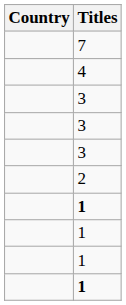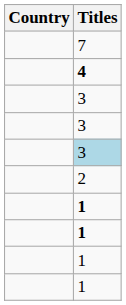(82, 71) normal -> (82, 71) bold
(82, 152) no background -> (82, 152) lightblue background
(82, 233) normal -> (82, 233) bold
(82, 286) bold -> (82, 286) normal
